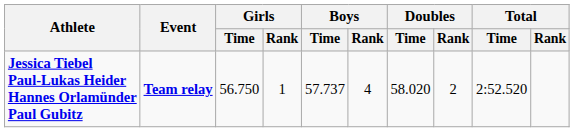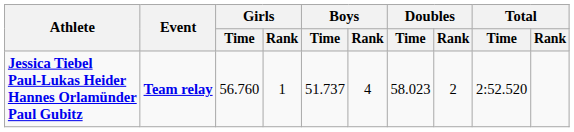(239, 89) 56.750 -> (239, 89) 56.760
(325, 89) 57.737 -> (325, 89) 51.737
(410, 89) 58.020 -> (410, 89) 58.023
